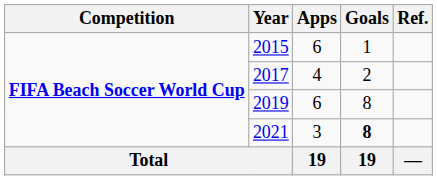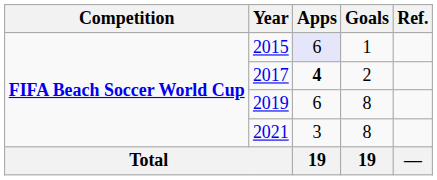(317, 47) no background -> (317, 47) lavender background
(317, 75) normal -> (317, 75) bold
(367, 132) bold -> (367, 132) normal
